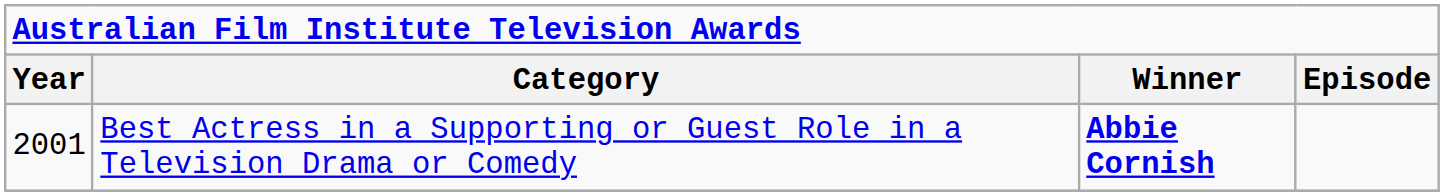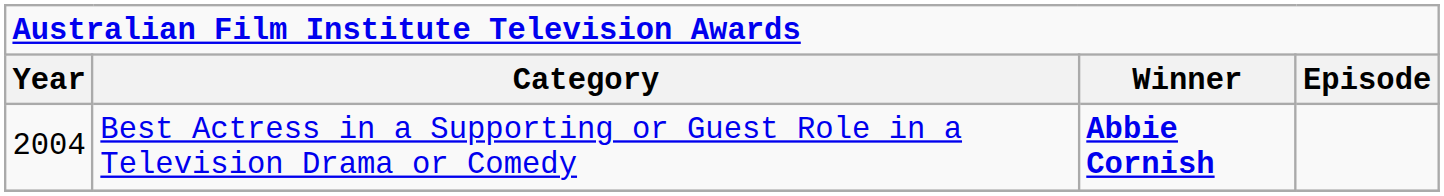(49, 147) 2001 -> (49, 147) 2004
